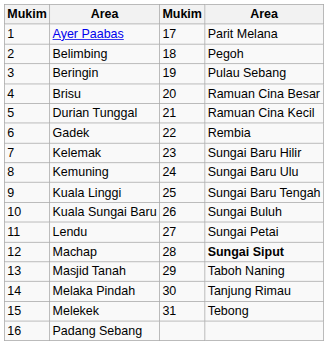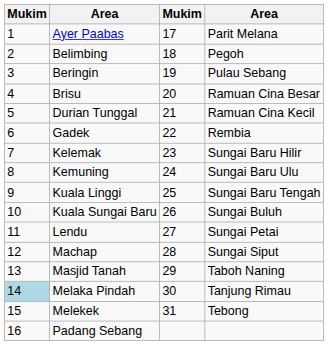(246, 251) bold -> (243, 251) normal
(14, 291) no background -> (14, 291) lightblue background
